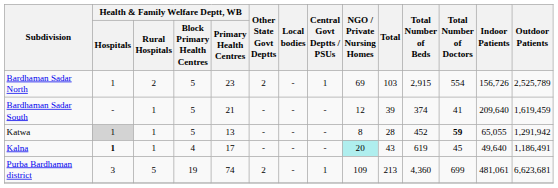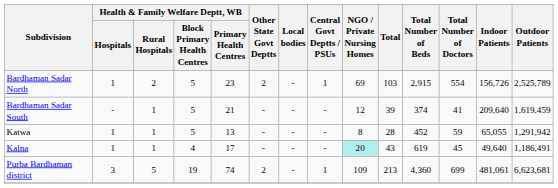(113, 132) lightgrey background -> (113, 132) no background
(458, 132) bold -> (458, 132) normal
(113, 148) bold -> (113, 148) normal
